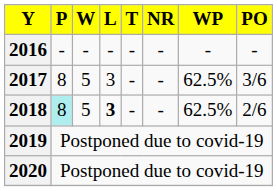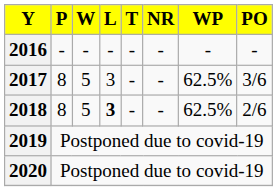(62, 110) paleturquoise background -> (62, 110) no background
